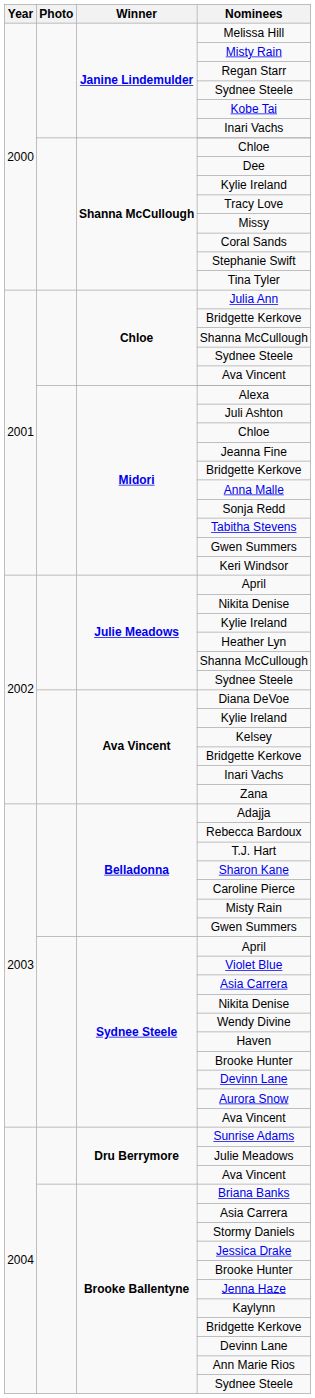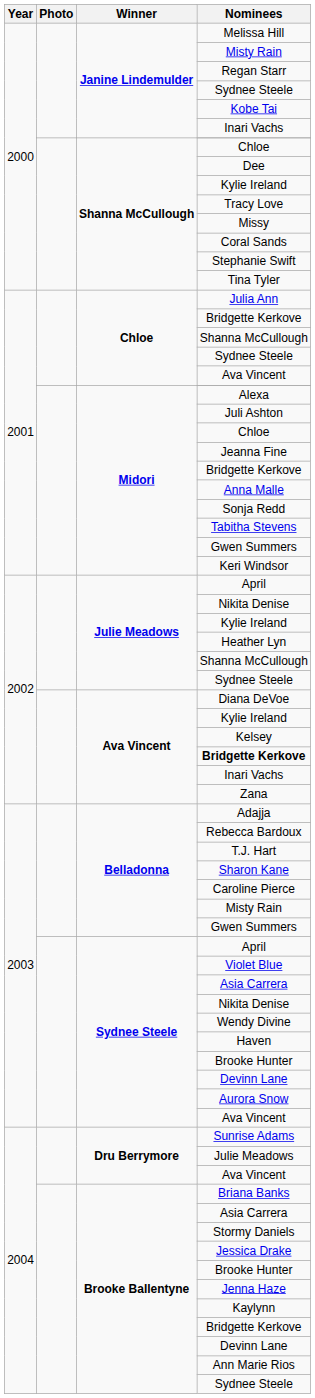(254, 756) normal -> (254, 756) bold
